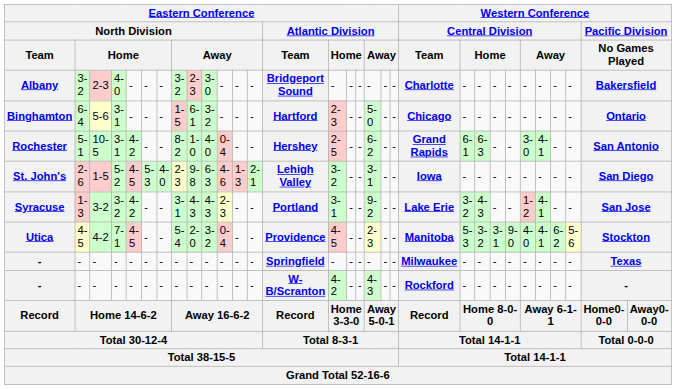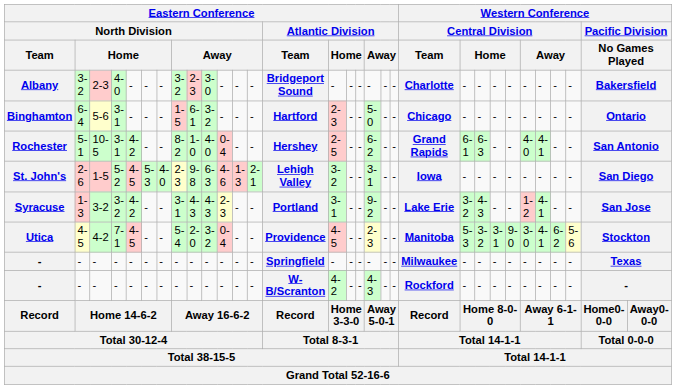(528, 146) 3-0 -> (528, 146) 4-0
(528, 237) 4-0 -> (528, 237) 3-0
